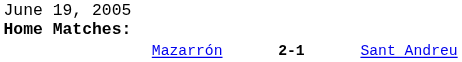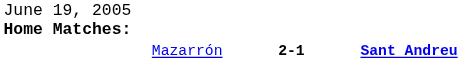(409, 52) normal -> (409, 52) bold
